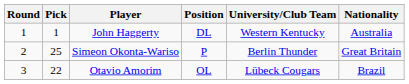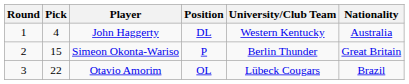(56, 32) 1 -> (56, 32) 4
(56, 51) 25 -> (56, 51) 15
